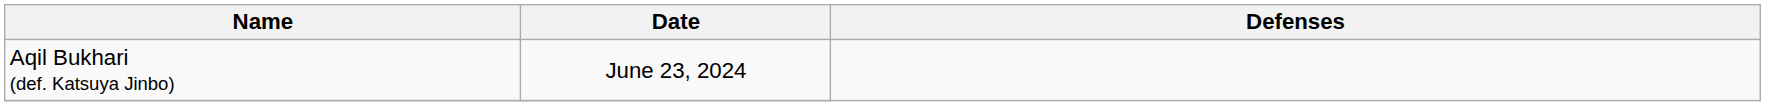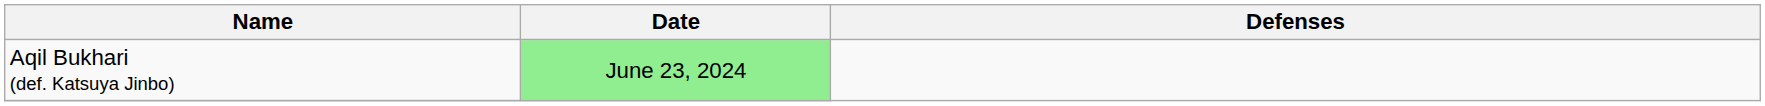(676, 69) no background -> (676, 69) lightgreen background
